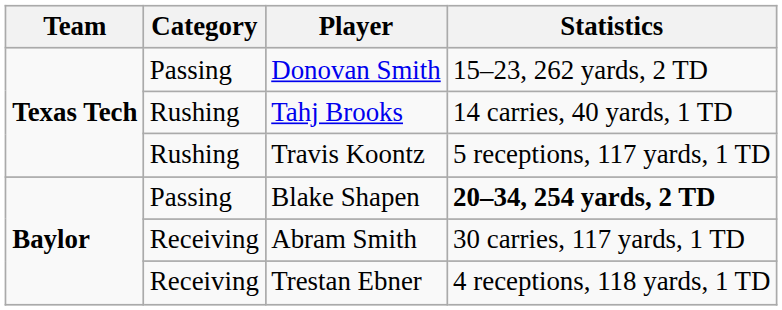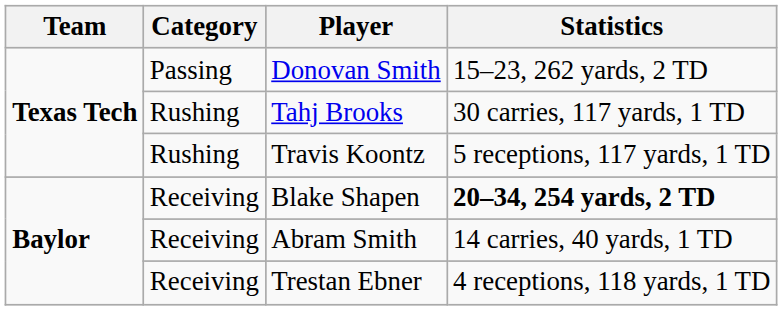(593, 111) 14 carries, 40 yards, 1 TD -> (599, 111) 30 carries, 117 yards, 1 TD
(191, 197) Passing -> (204, 197) Receiving
(599, 239) 30 carries, 117 yards, 1 TD -> (593, 239) 14 carries, 40 yards, 1 TD
